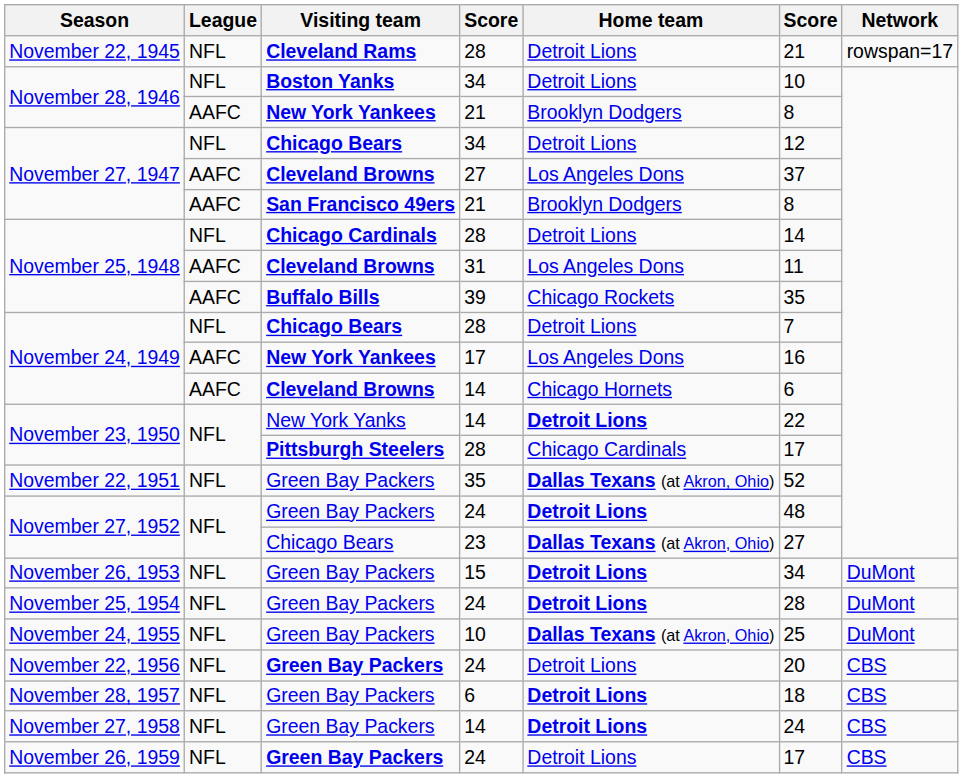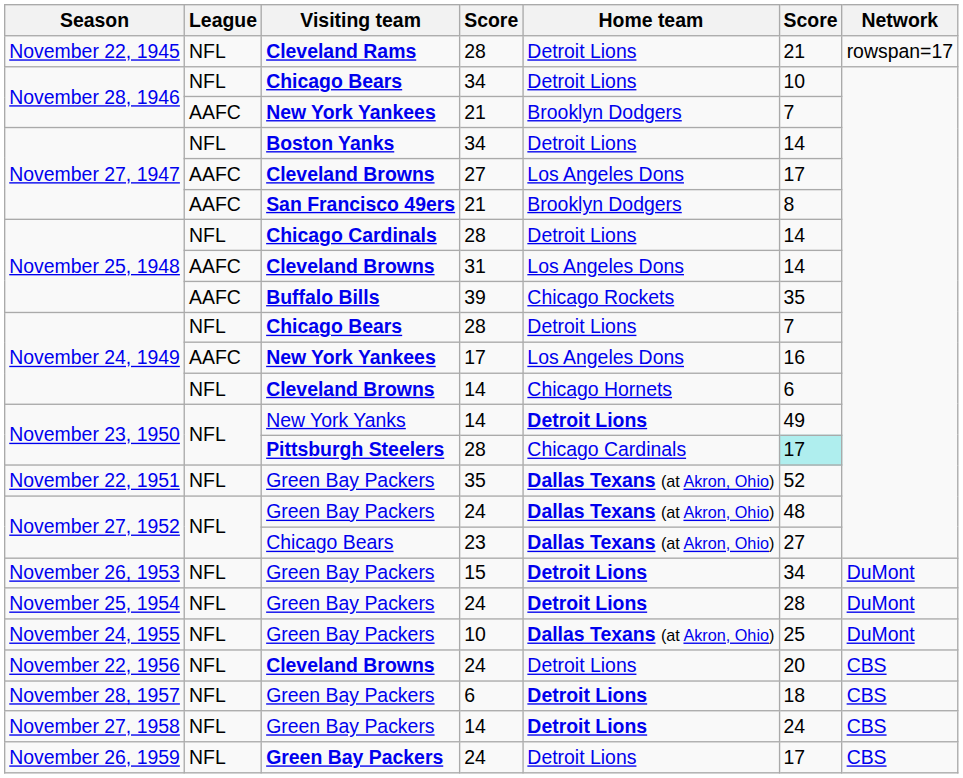(330, 82) Boston Yanks -> (334, 82) Chicago Bears
(789, 113) 8 -> (789, 113) 7
(334, 143) Chicago Bears -> (330, 143) Boston Yanks
(794, 143) 12 -> (794, 143) 14
(794, 174) 37 -> (794, 174) 17
(794, 266) 11 -> (794, 266) 14
(215, 389) AAFC -> (207, 389) NFL
(794, 420) 22 -> (794, 420) 49
(794, 450) no background -> (794, 450) paleturquoise background
(587, 512) Detroit Lions -> (651, 512) Dallas Texans (at Akron, Ohio)
(355, 665) Green Bay Packers -> (350, 665) Cleveland Browns
